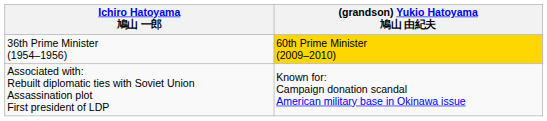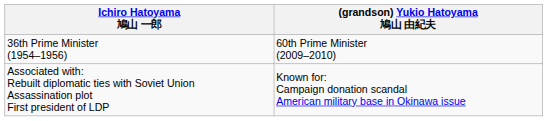(322, 49) gold background -> (322, 49) no background
